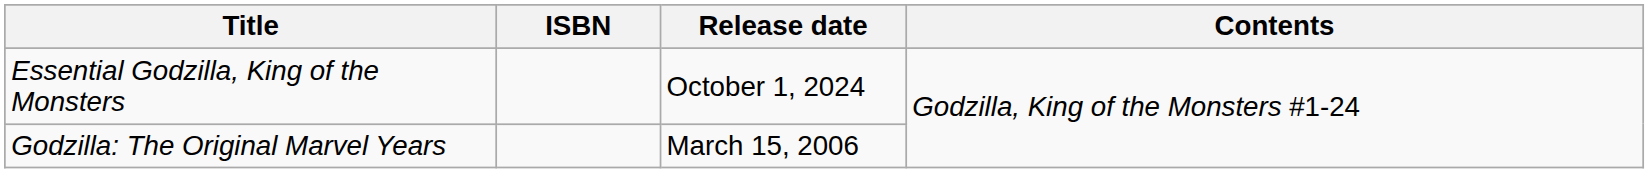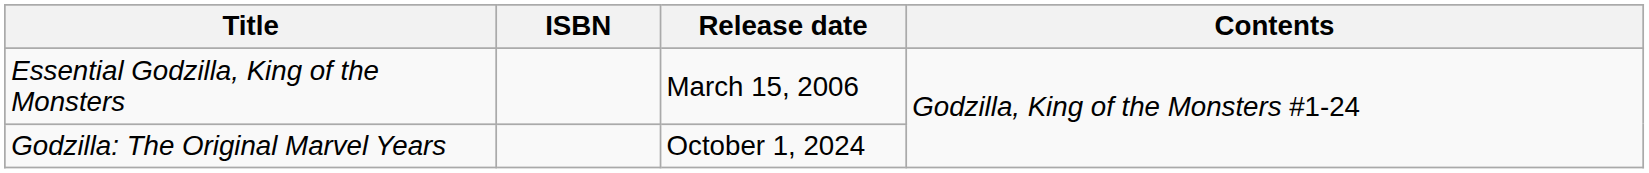(766, 85) October 1, 2024 -> (763, 85) March 15, 2006
(763, 145) March 15, 2006 -> (766, 145) October 1, 2024
